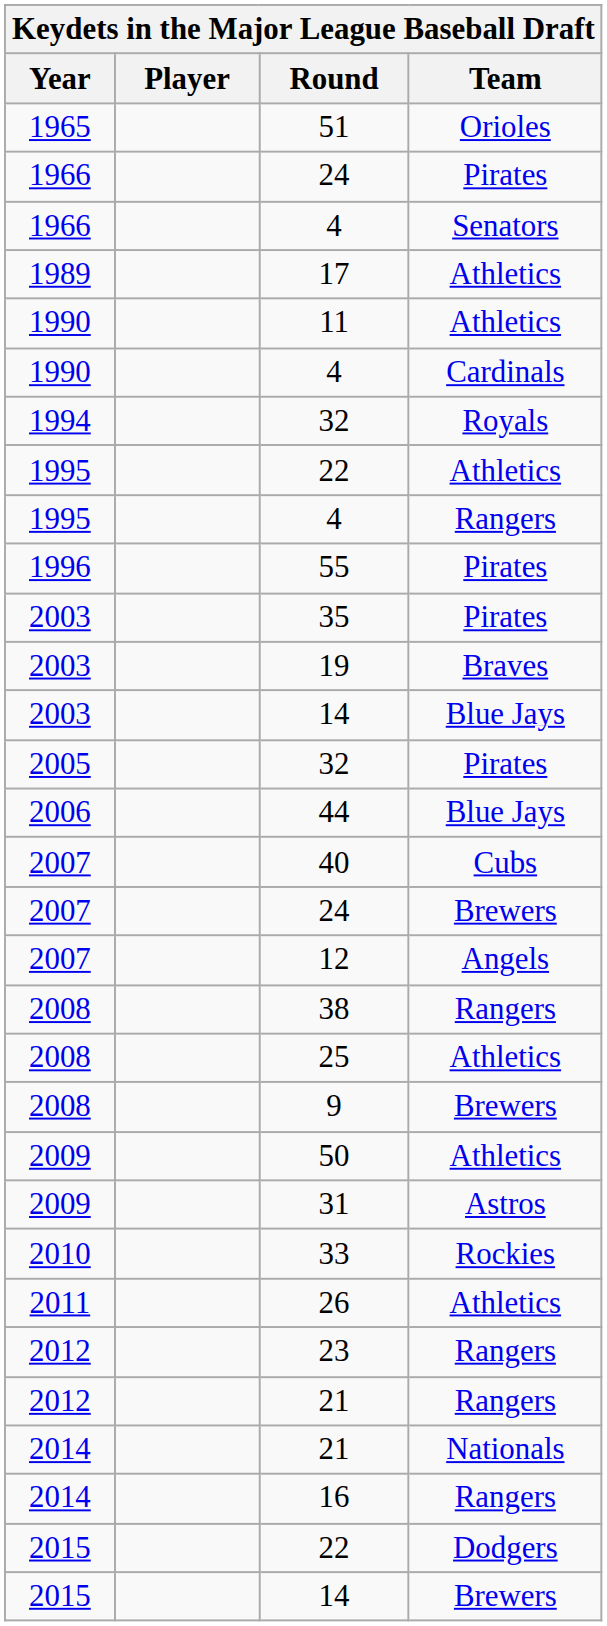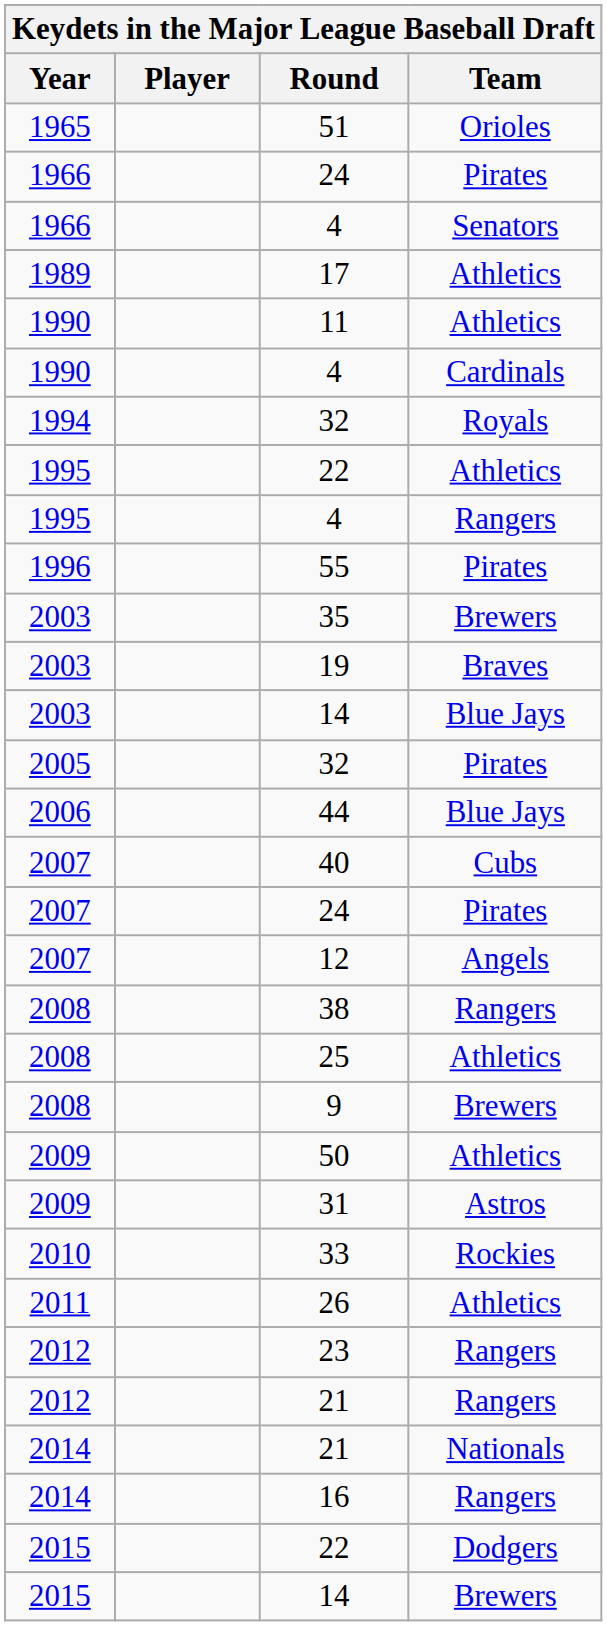(505, 616) Pirates -> (505, 616) Brewers
(505, 910) Brewers -> (505, 910) Pirates
